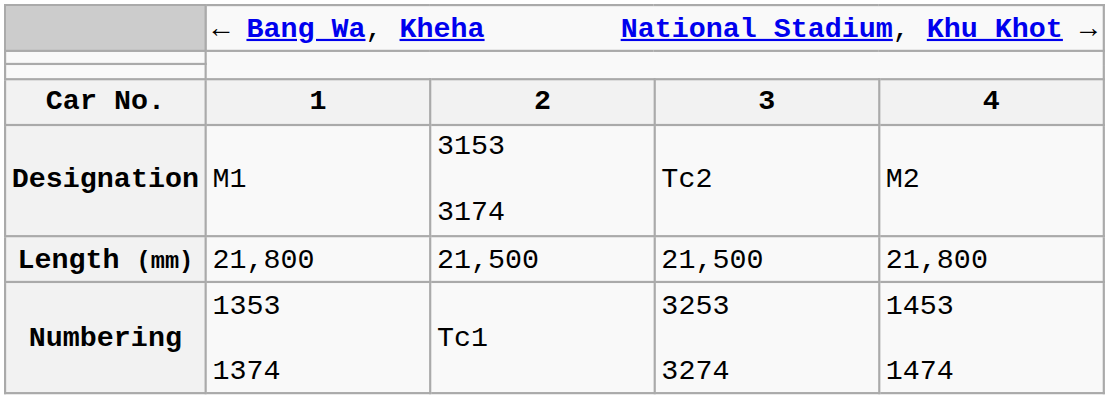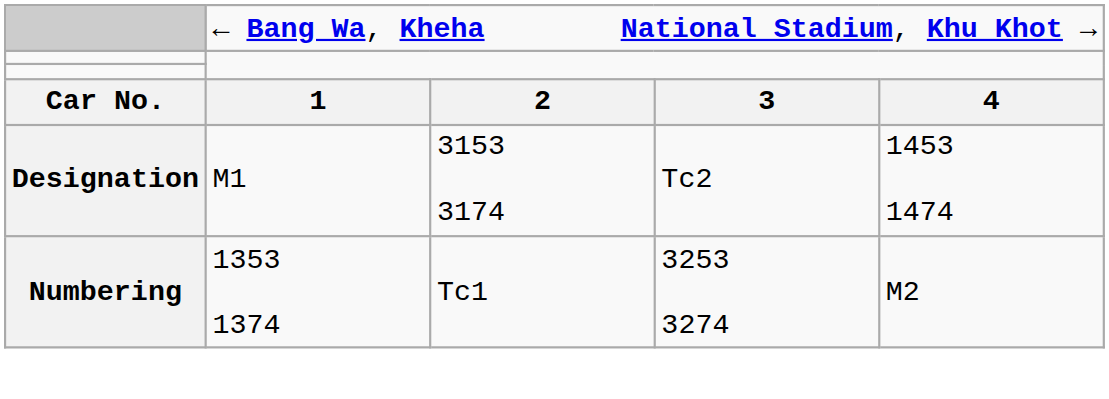(903, 180) M2 -> (920, 180) 1453 1474
- row: (105, 259)
(920, 338) 1453 1474 -> (903, 292) M2
